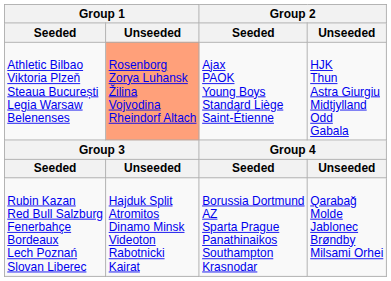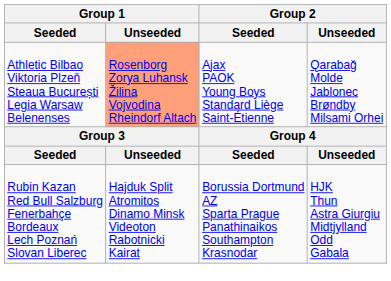(345, 97) HJK Thun Astra Giurgiu Midtjylland Odd Gabala -> (347, 91) Qarabağ Molde Jablonec Brøndby Milsami Orhei
(347, 227) Qarabağ Molde Jablonec Brøndby Milsami Orhei -> (345, 220) HJK Thun Astra Giurgiu Midtjylland Odd Gabala
